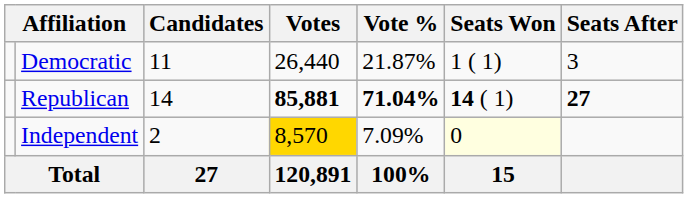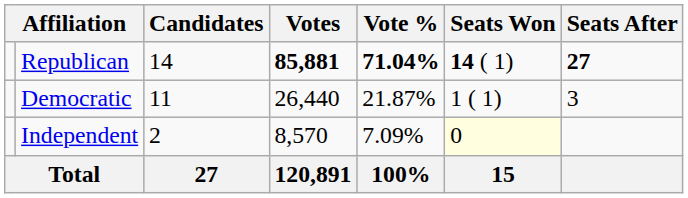rows swapped: (75, 98) <-> (76, 60)
(301, 135) gold background -> (301, 135) no background
